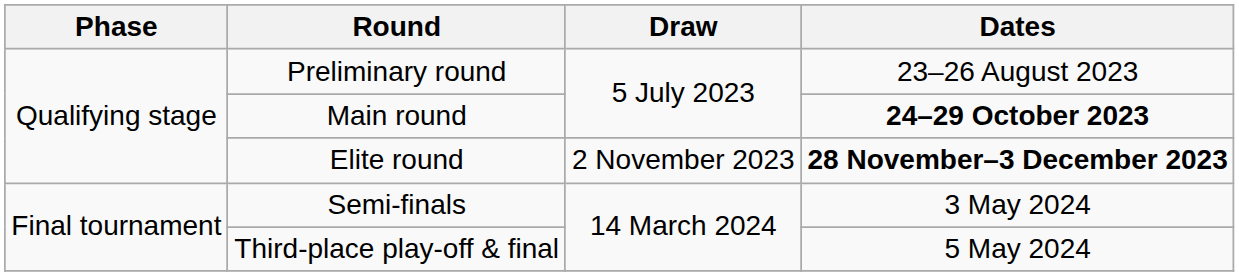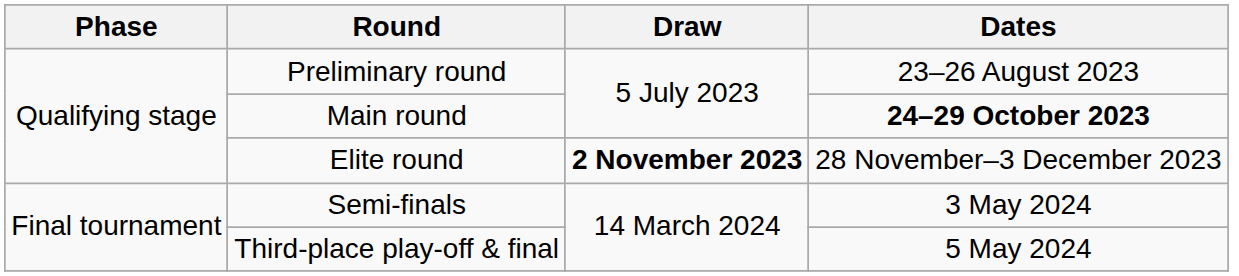(683, 159) normal -> (687, 159) bold
(1018, 159) bold -> (1018, 159) normal
